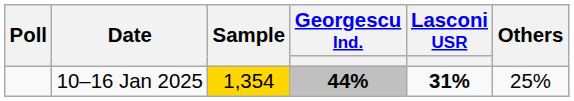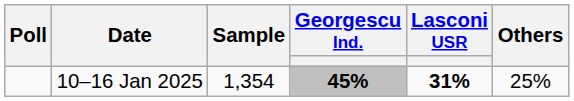(249, 80) gold background -> (249, 80) no background
(348, 80) 44% -> (348, 80) 45%
